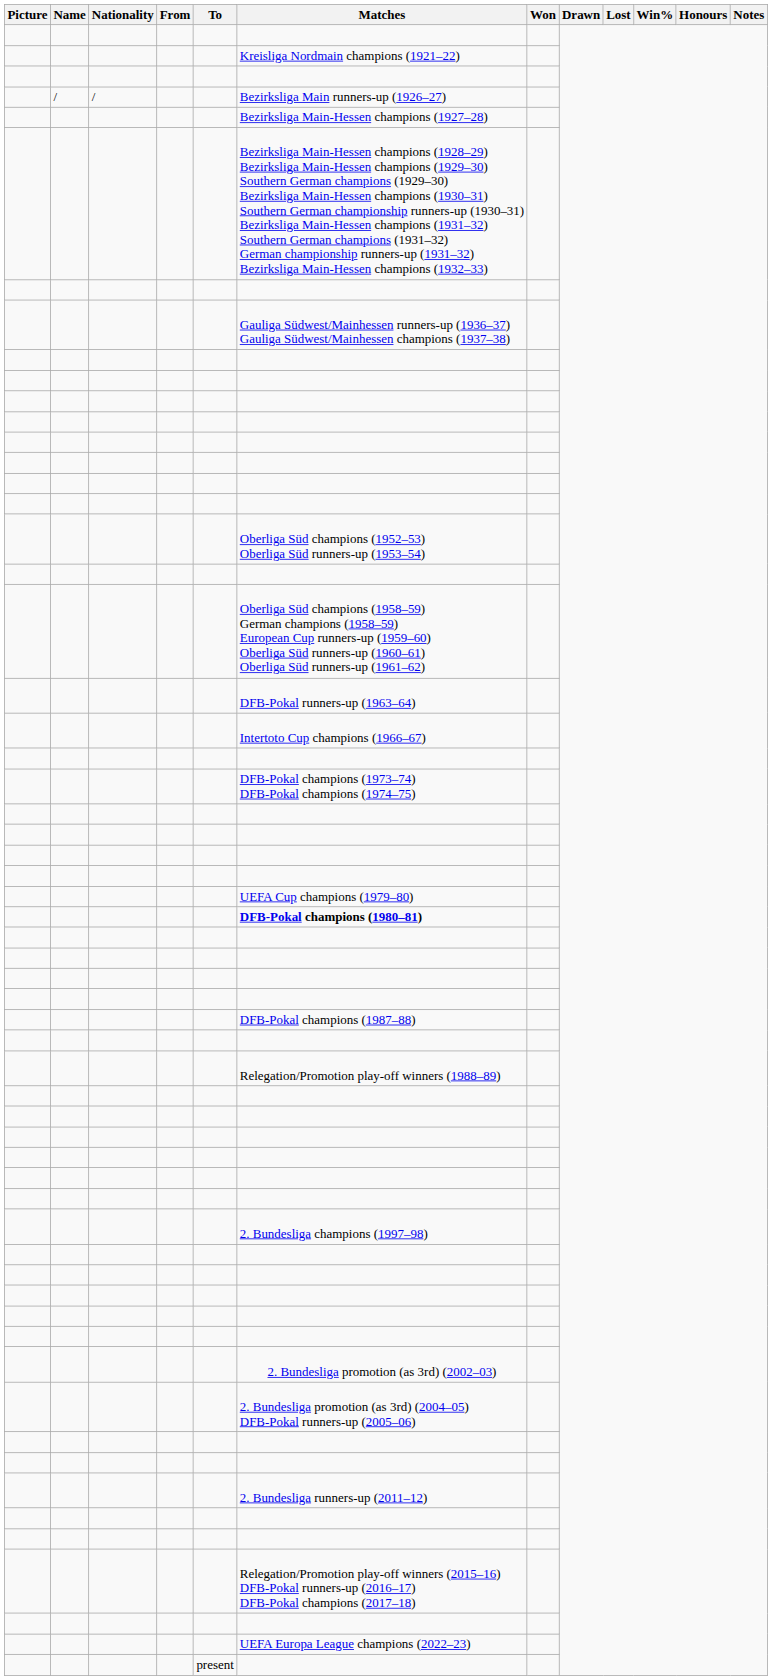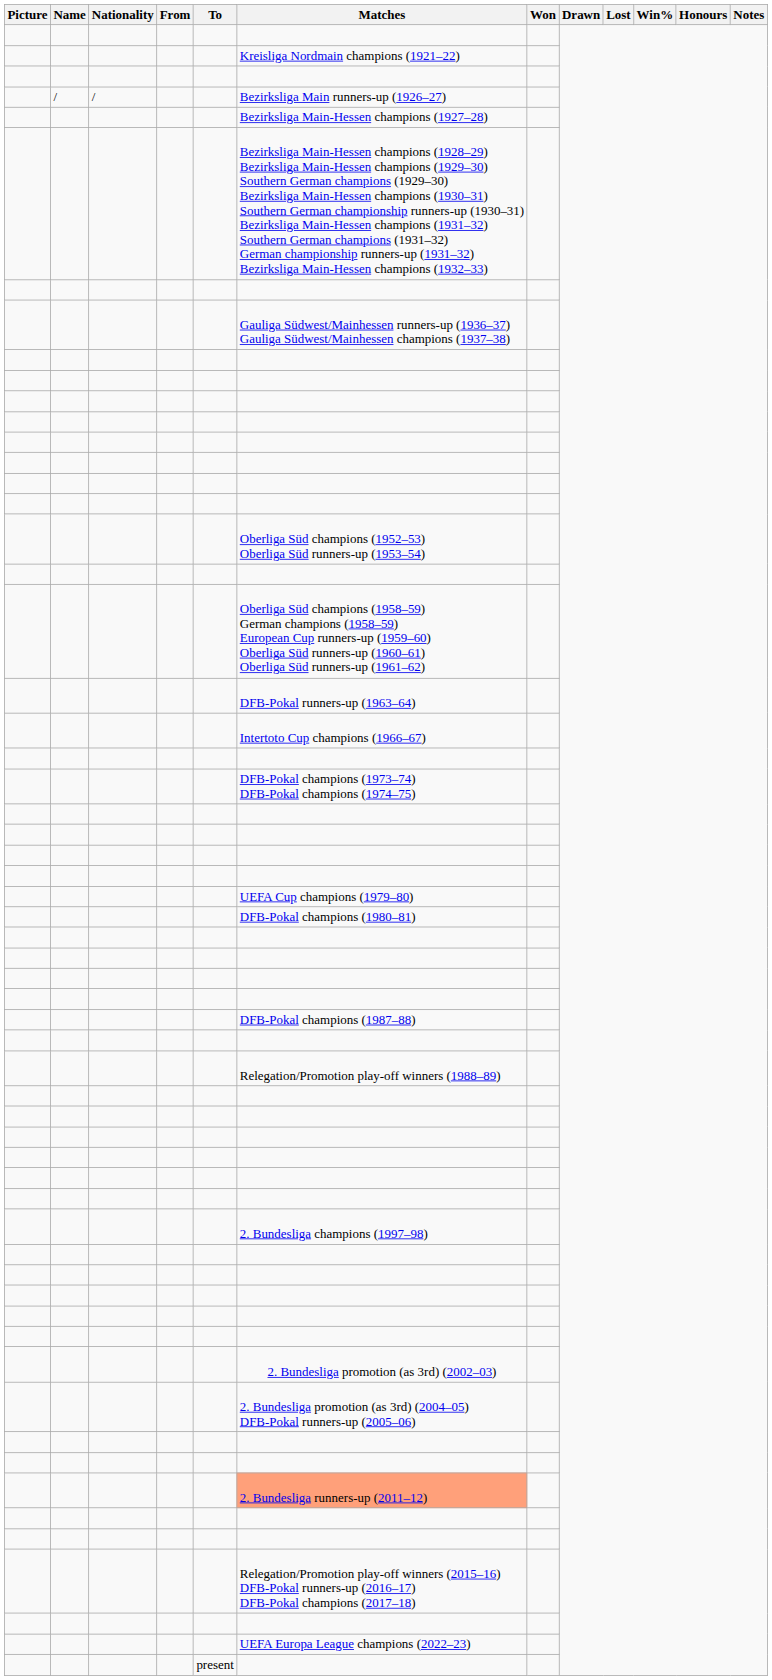(331, 917) bold -> (328, 917) normal
(333, 1497) no background -> (333, 1497) lightsalmon background
